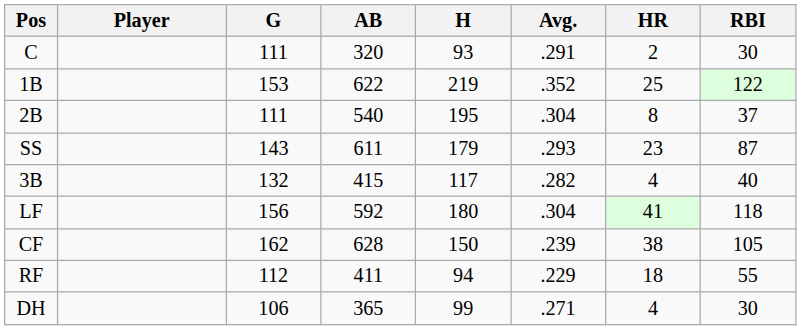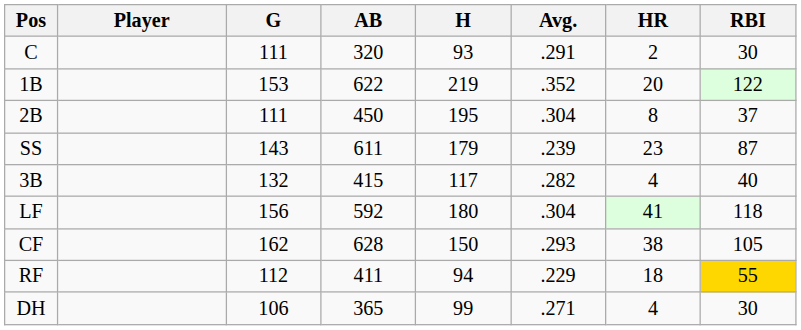(653, 84) 25 -> (653, 84) 20
(368, 116) 540 -> (368, 116) 450
(558, 148) .293 -> (558, 148) .239
(558, 244) .239 -> (558, 244) .293
(748, 276) no background -> (748, 276) gold background
